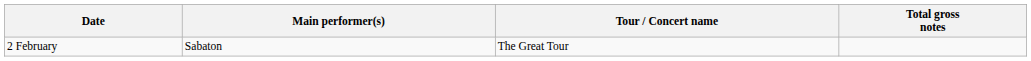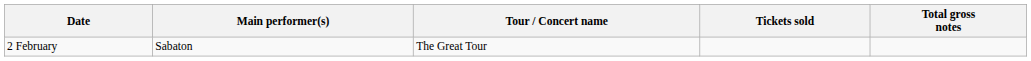+ column: (785, 21)
